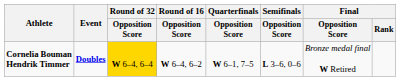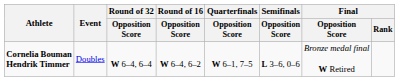(91, 59) bold -> (90, 59) normal
(132, 64) gold background -> (131, 64) no background
